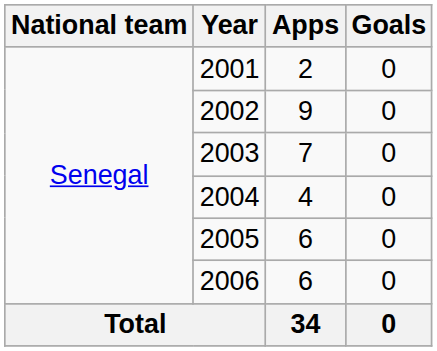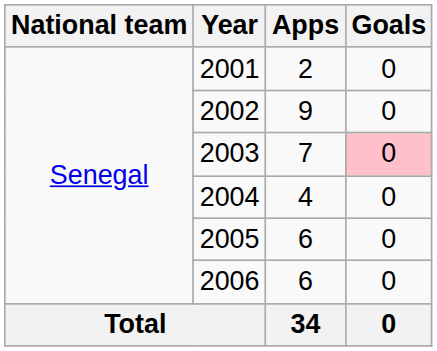(389, 153) no background -> (389, 153) pink background
